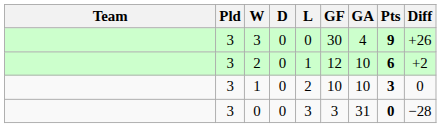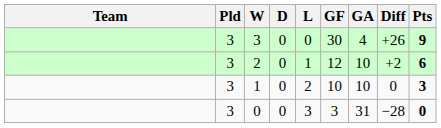columns swapped: (420, 16) <-> (391, 16)
